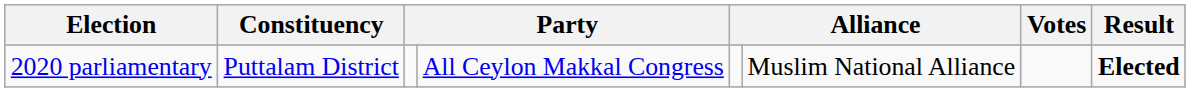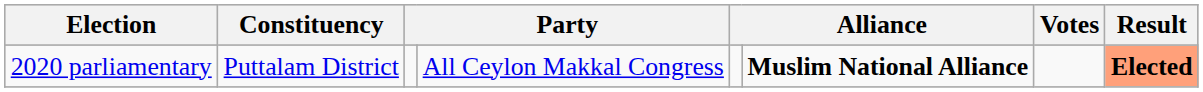(881, 65) normal -> (888, 65) bold
(1139, 65) no background -> (1152, 65) lightsalmon background
